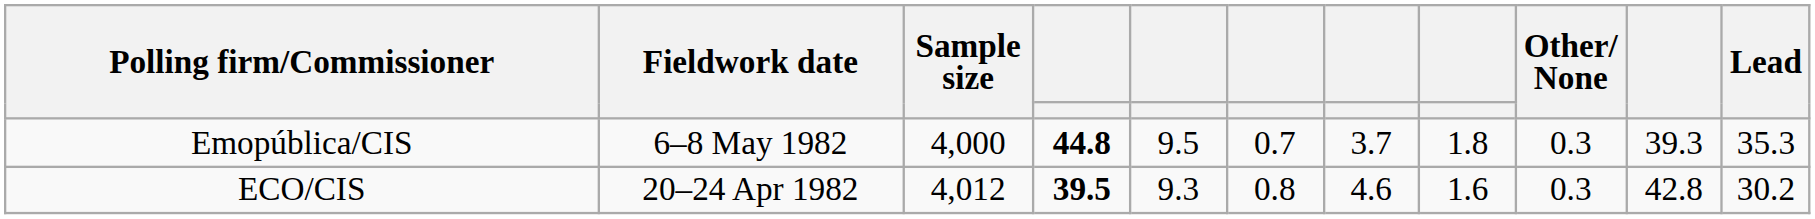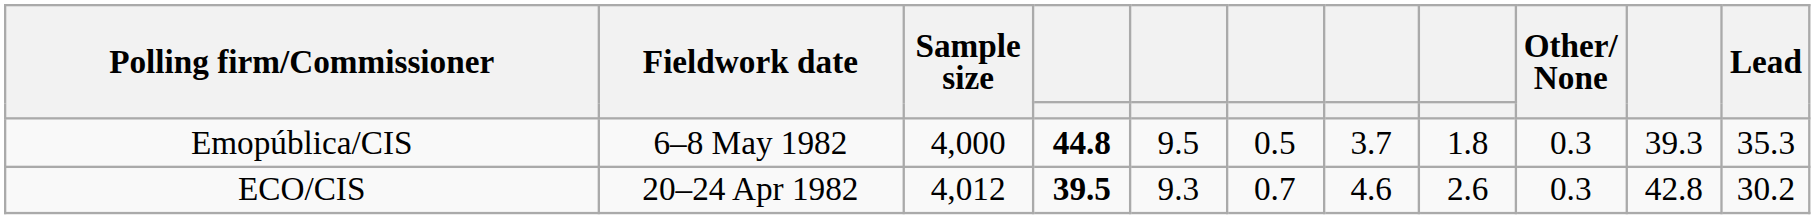(1275, 142) 0.7 -> (1275, 142) 0.5
(1275, 190) 0.8 -> (1275, 190) 0.7
(1468, 190) 1.6 -> (1468, 190) 2.6
